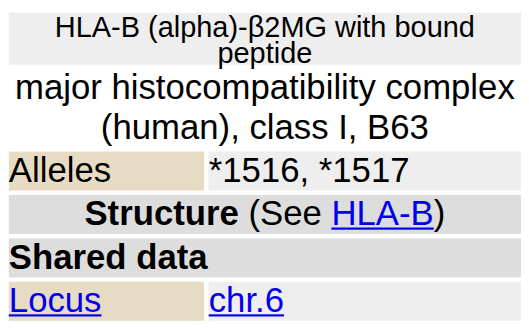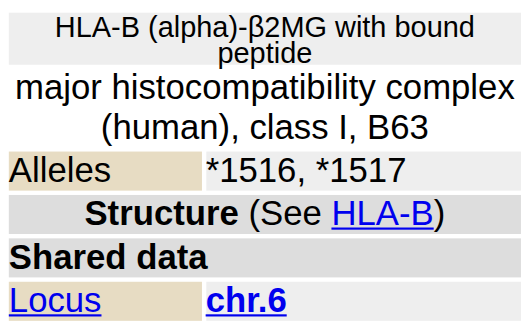(246, 300) normal -> (246, 300) bold
